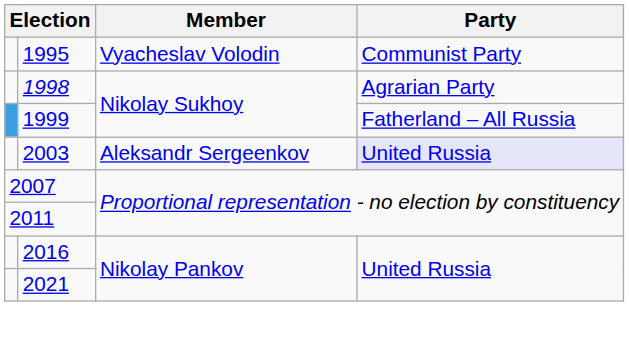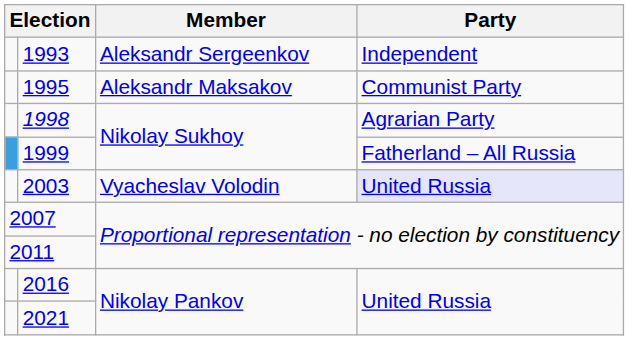+ row: (46, 53)
(190, 53) Vyacheslav Volodin -> (196, 86) Aleksandr Maksakov
(205, 152) Aleksandr Sergeenkov -> (190, 185) Vyacheslav Volodin
